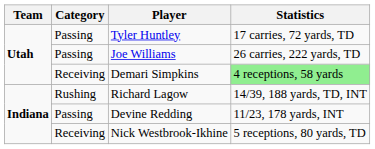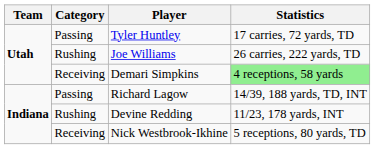(74, 54) Passing -> (75, 54) Rushing
(75, 94) Rushing -> (74, 94) Passing
(74, 113) Passing -> (75, 113) Rushing
